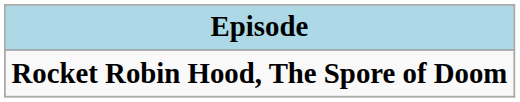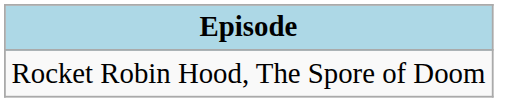(259, 73) bold -> (248, 73) normal
